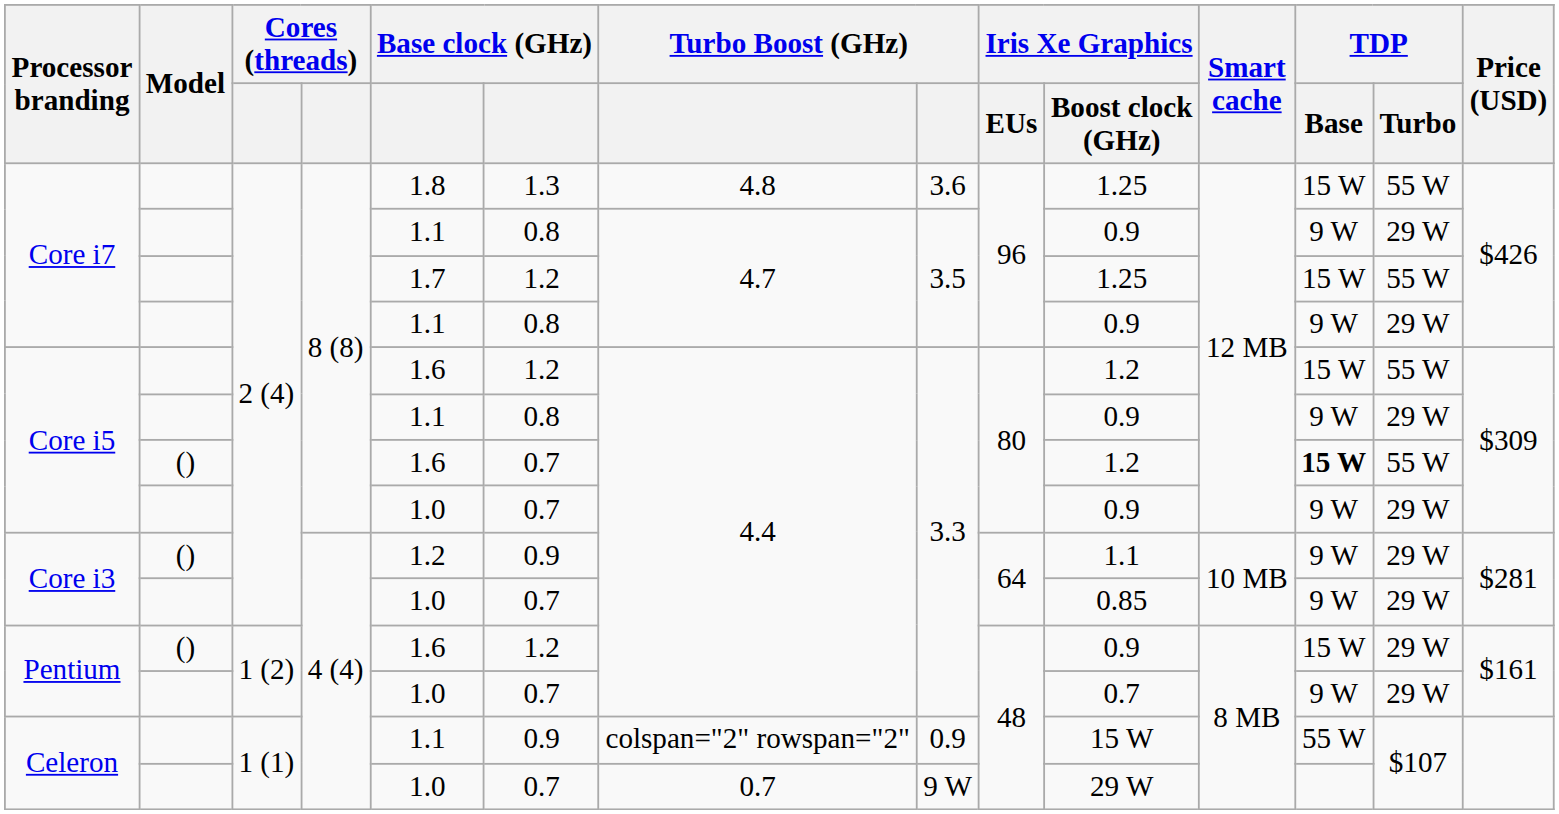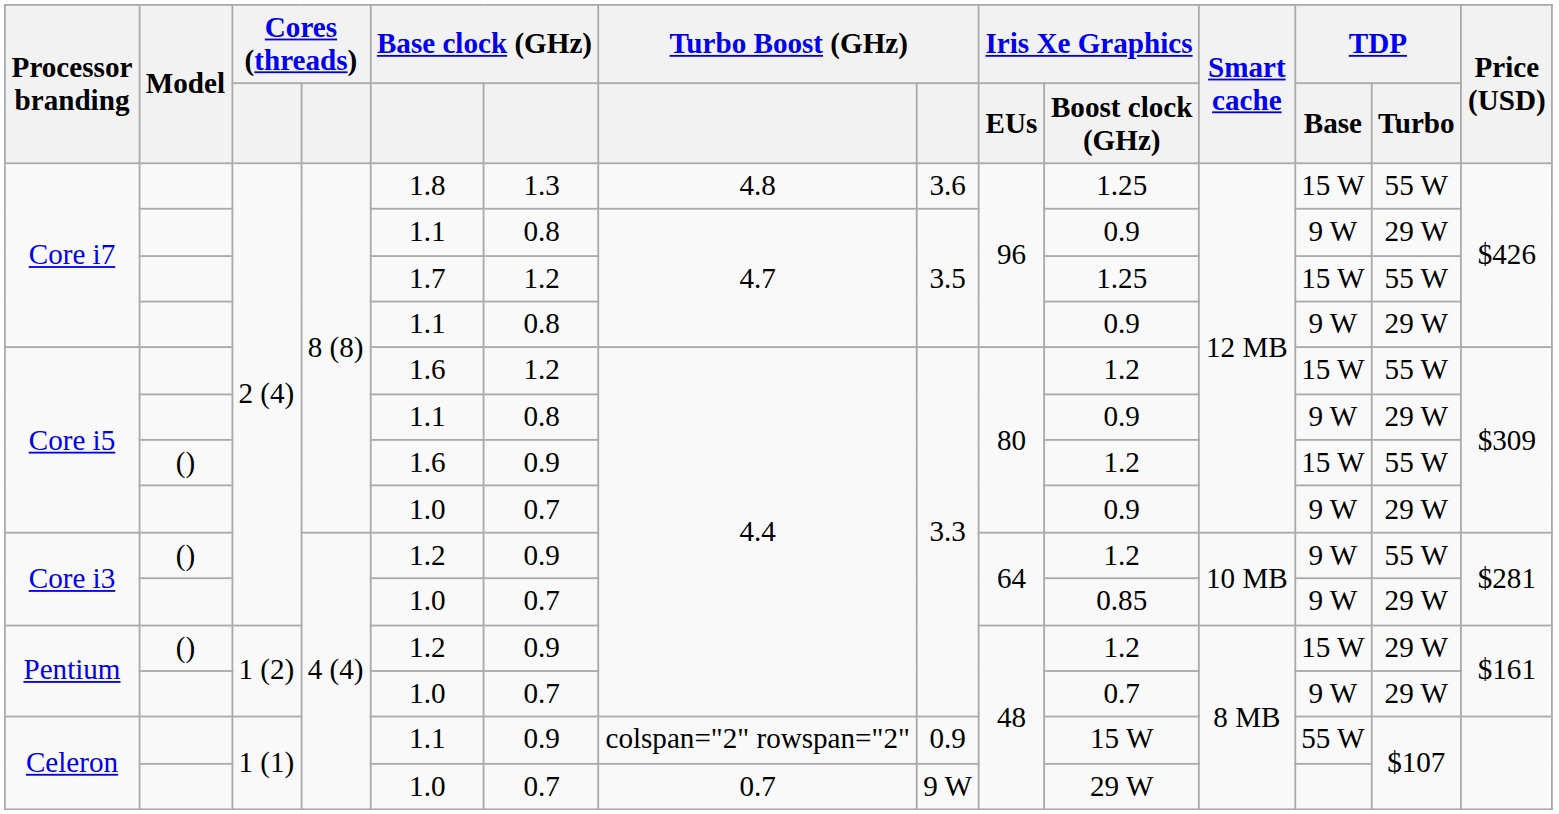(542, 462) 0.7 -> (542, 462) 0.9
(1334, 462) bold -> (1333, 462) normal
(1122, 554) 1.1 -> (1122, 554) 1.2
(1418, 554) 29 W -> (1416, 554) 55 W
(427, 647) 1.6 -> (427, 647) 1.2
(542, 647) 1.2 -> (542, 647) 0.9
(1122, 647) 0.9 -> (1122, 647) 1.2
